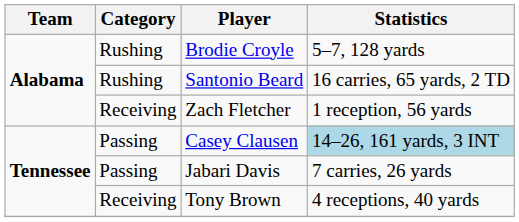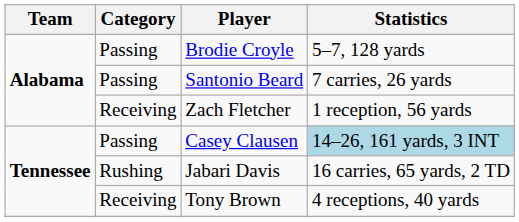(131, 49) Rushing -> (128, 49) Passing
(131, 80) Rushing -> (128, 80) Passing
(411, 80) 16 carries, 65 yards, 2 TD -> (382, 80) 7 carries, 26 yards
(128, 170) Passing -> (131, 170) Rushing
(382, 170) 7 carries, 26 yards -> (411, 170) 16 carries, 65 yards, 2 TD
